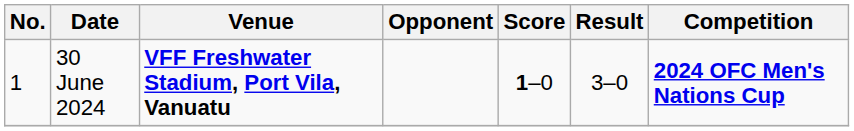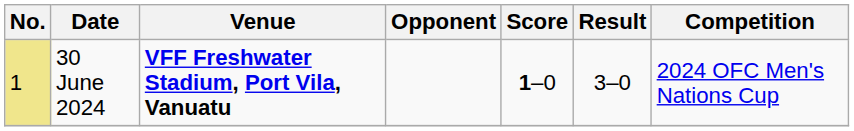(16, 82) no background -> (16, 82) khaki background
(739, 82) bold -> (740, 82) normal
